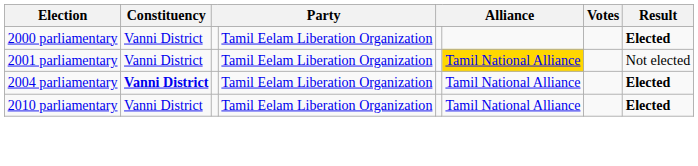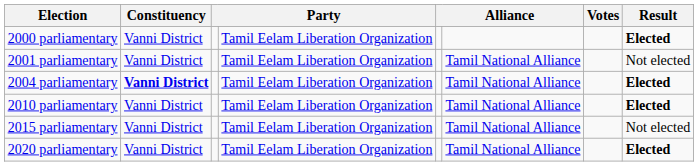(513, 60) gold background -> (513, 60) no background
+ row: (63, 127)
+ row: (63, 149)
